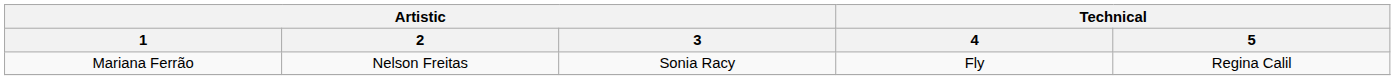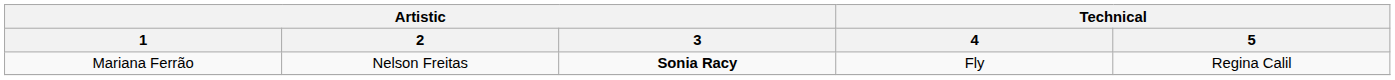(697, 63) normal -> (697, 63) bold
